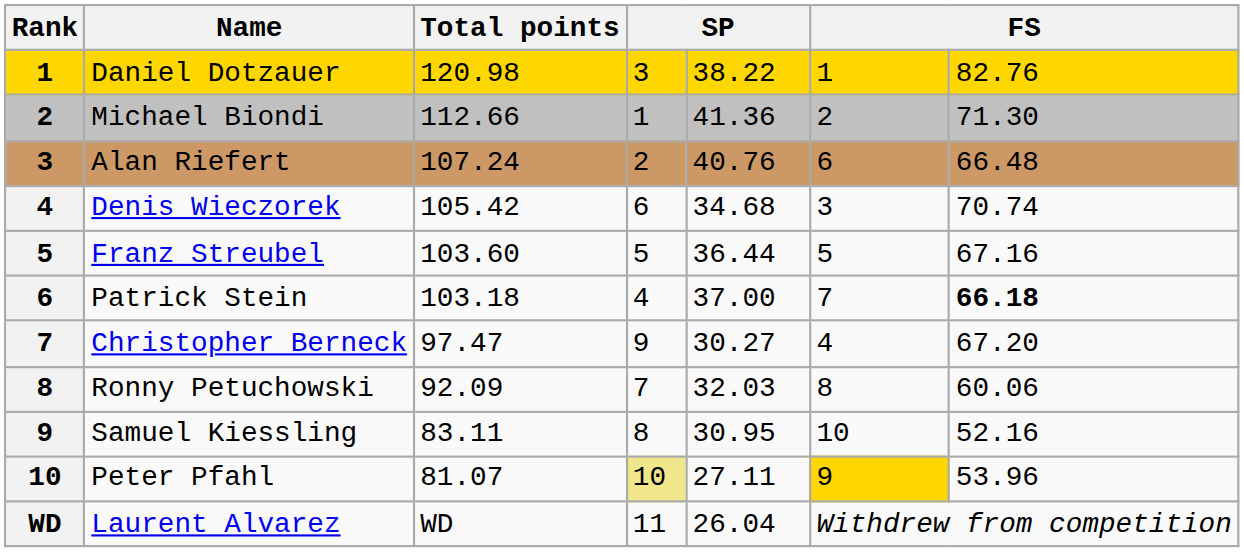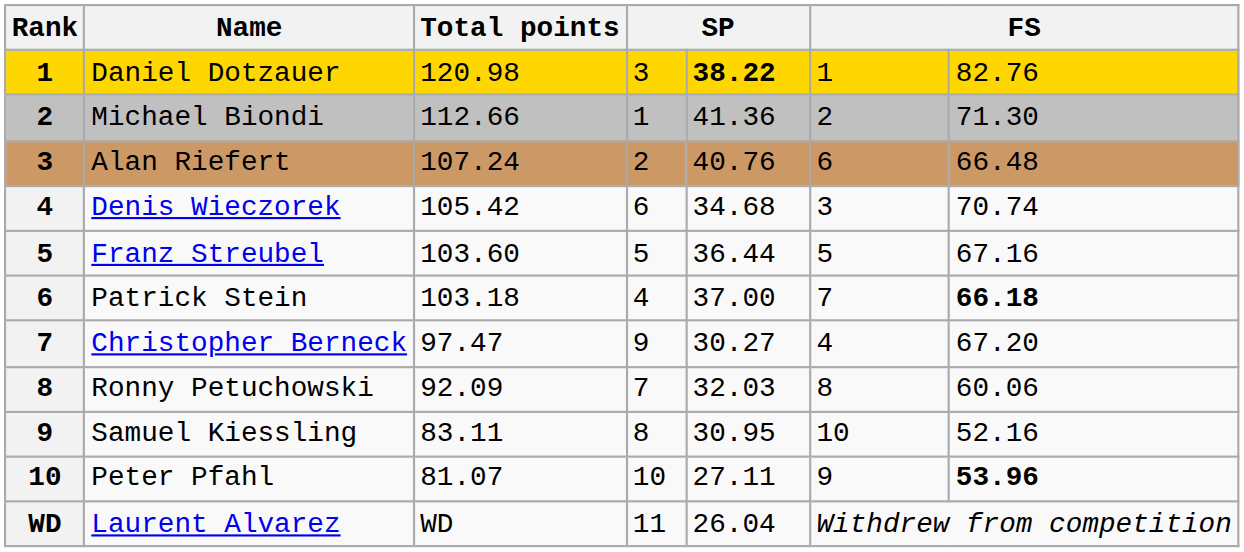(734, 73) normal -> (734, 73) bold
(649, 479) khaki background -> (649, 479) no background
(825, 479) gold background -> (825, 479) no background
(997, 479) normal -> (997, 479) bold
